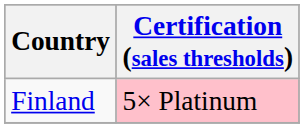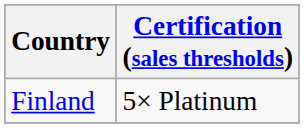(190, 100) pink background -> (190, 100) no background
